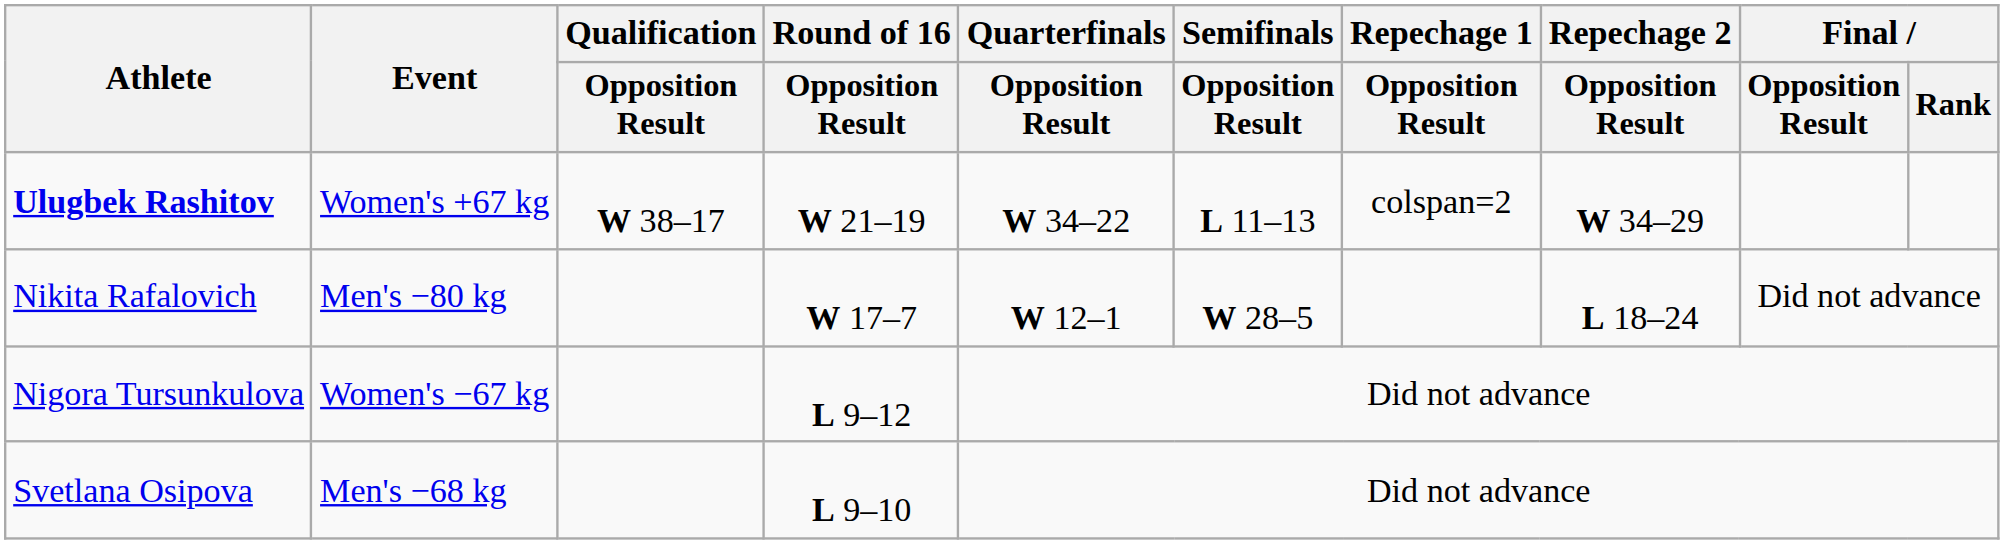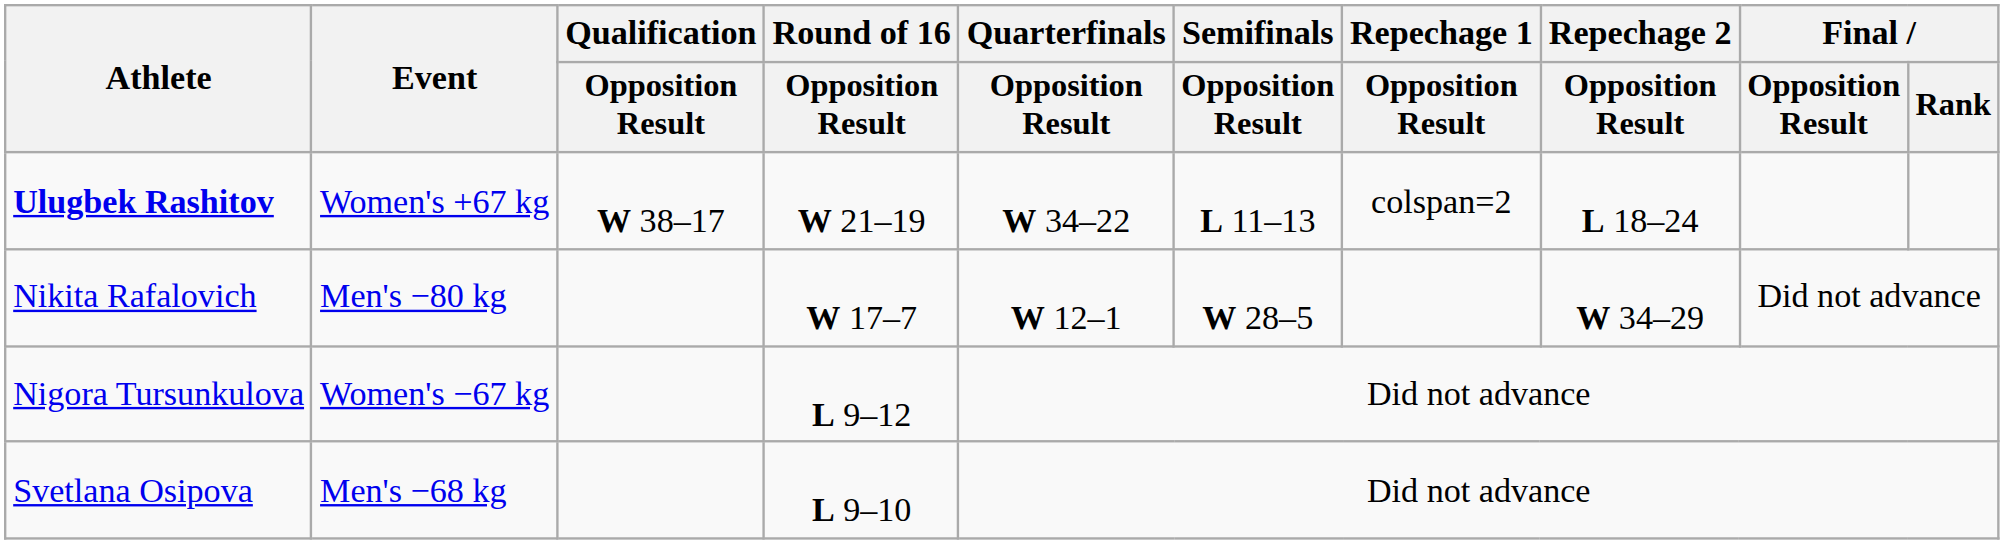(1640, 220) W 34–29 -> (1640, 220) L 18–24
(1640, 317) L 18–24 -> (1640, 317) W 34–29
